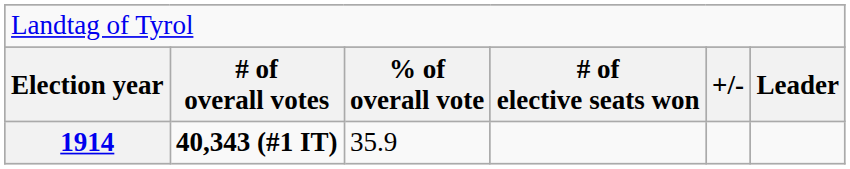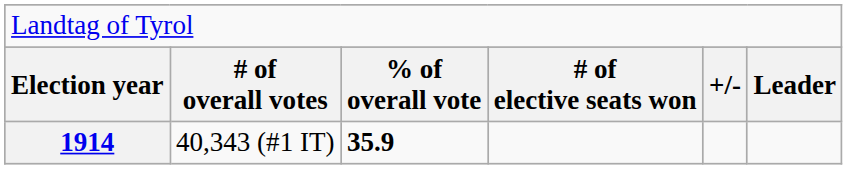(257, 142) bold -> (255, 142) normal
(374, 142) normal -> (371, 142) bold
